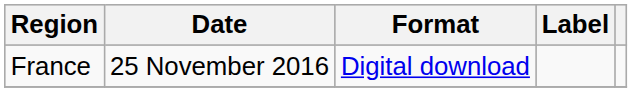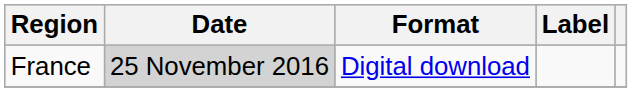(219, 65) no background -> (219, 65) lightgrey background
